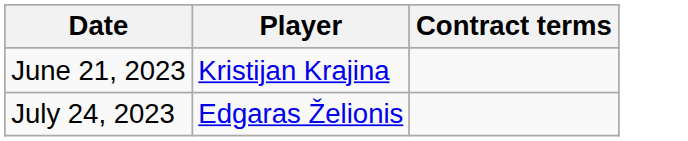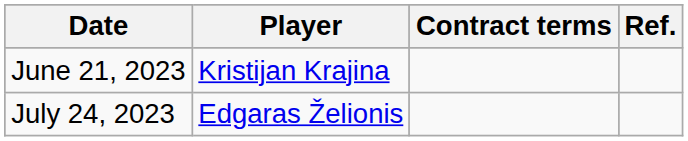+ column: (650, 26)
